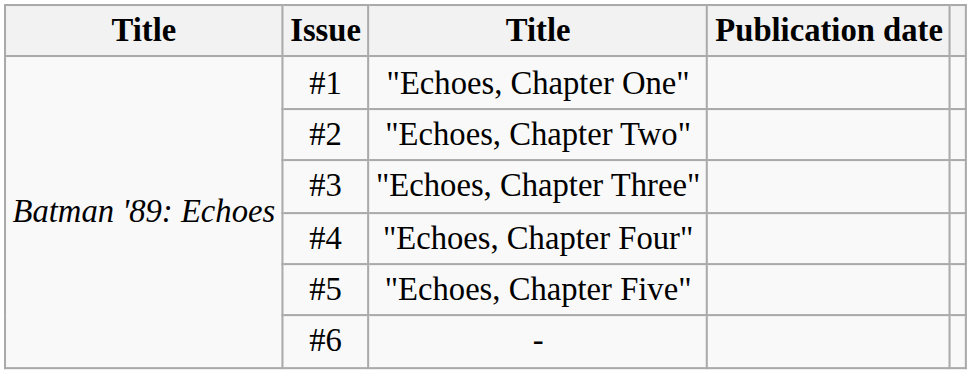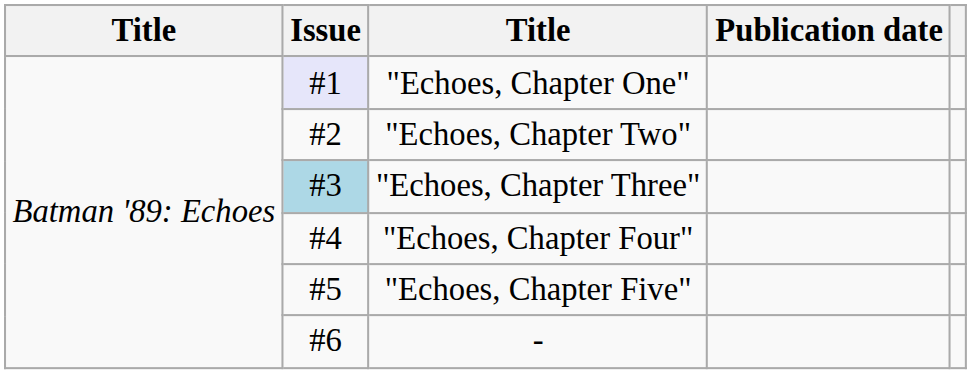(326, 82) no background -> (326, 82) lavender background
(326, 185) no background -> (326, 185) lightblue background
